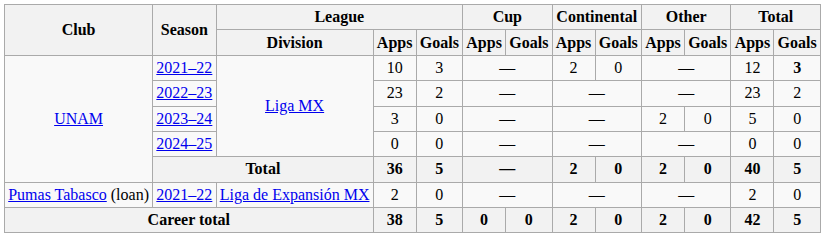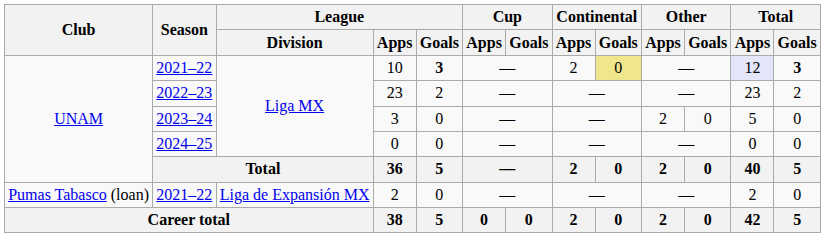(439, 67) normal -> (439, 67) bold
(618, 67) no background -> (618, 67) khaki background
(752, 67) no background -> (752, 67) lavender background
